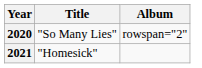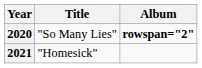(155, 33) normal -> (158, 33) bold
